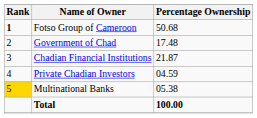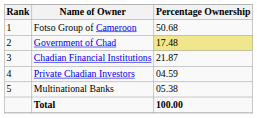(9, 27) bold -> (9, 27) normal
(167, 43) no background -> (167, 43) khaki background
(9, 89) gold background -> (9, 89) no background
